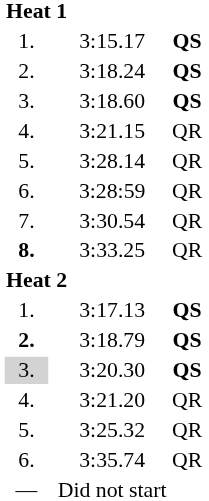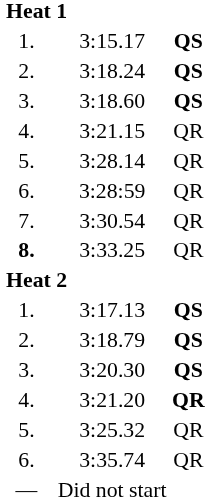(26, 340) bold -> (26, 340) normal
(26, 370) lightgrey background -> (26, 370) no background
(187, 400) normal -> (188, 400) bold
